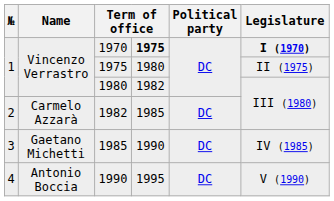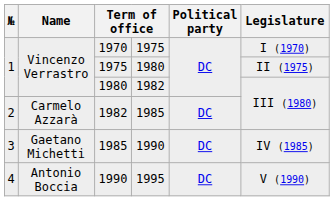(150, 47) bold -> (150, 47) normal
(285, 47) bold -> (285, 47) normal
